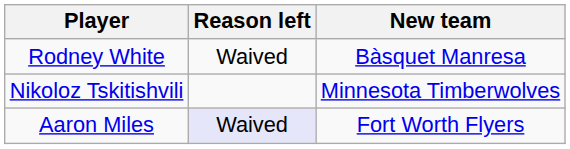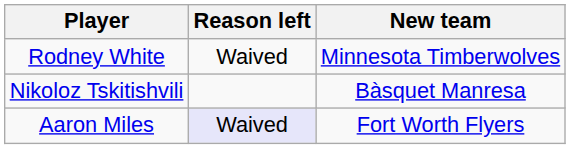(440, 56) Bàsquet Manresa -> (441, 56) Minnesota Timberwolves
(441, 90) Minnesota Timberwolves -> (440, 90) Bàsquet Manresa
